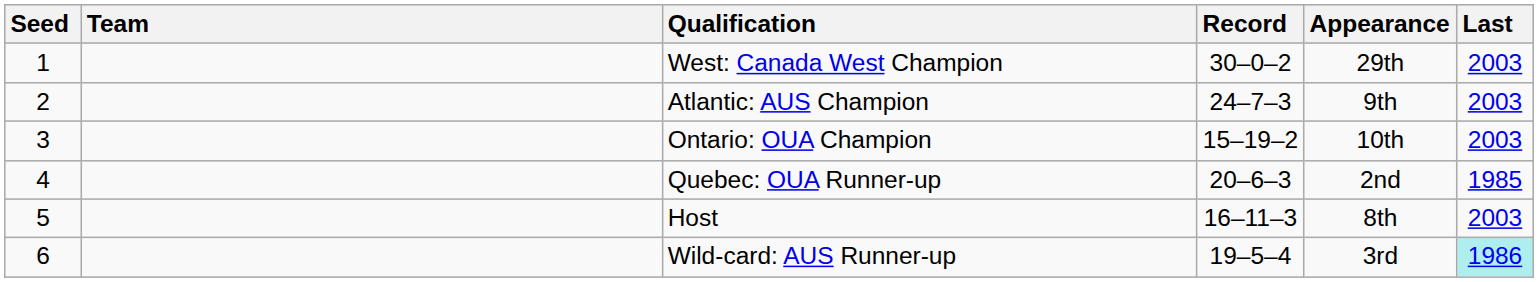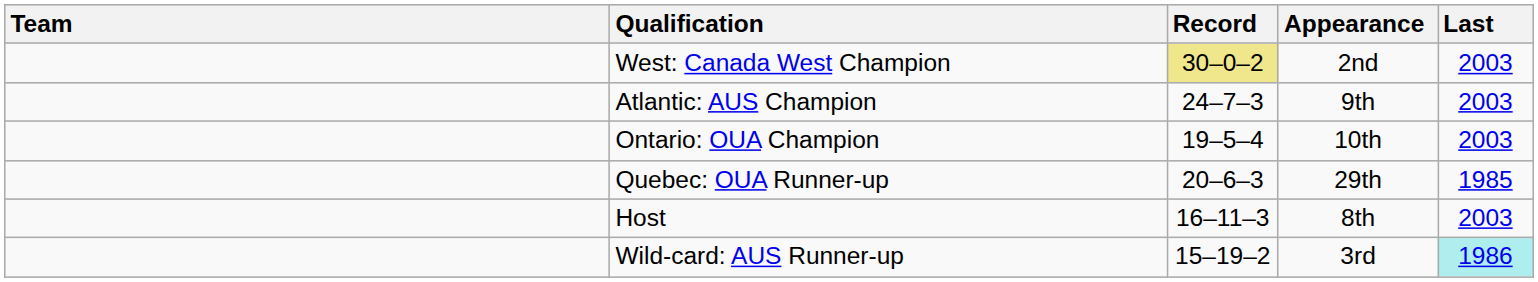- column: (40, 23)
(1250, 62) no background -> (1223, 62) khaki background
(1380, 62) 29th -> (1358, 62) 2nd
(1250, 140) 15–19–2 -> (1223, 140) 19–5–4
(1380, 179) 2nd -> (1358, 179) 29th
(1250, 256) 19–5–4 -> (1223, 256) 15–19–2
